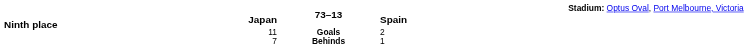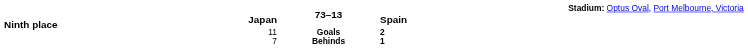(382, 36) normal -> (382, 36) bold
